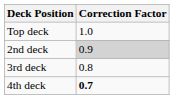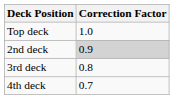(86, 85) bold -> (86, 85) normal
